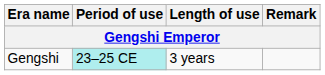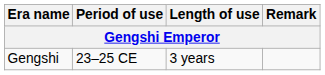(107, 59) paleturquoise background -> (107, 59) no background
